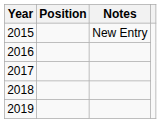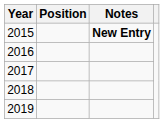(120, 33) normal -> (122, 33) bold
